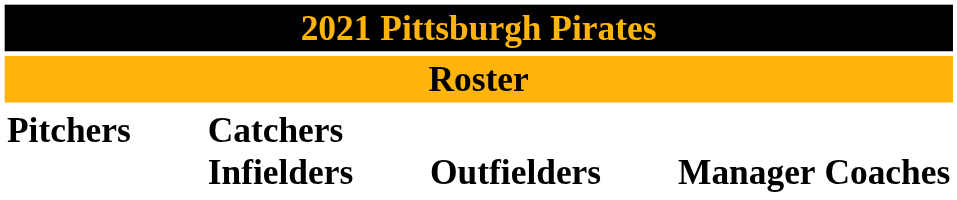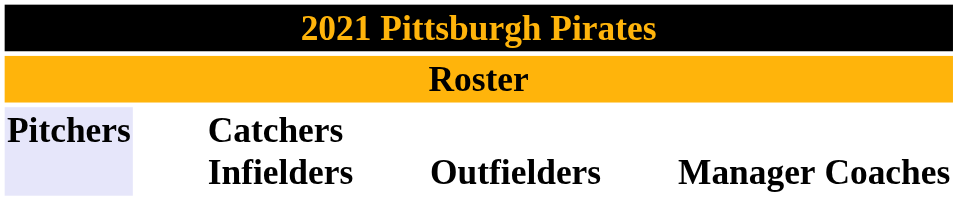(69, 129) no background -> (69, 129) lavender background
